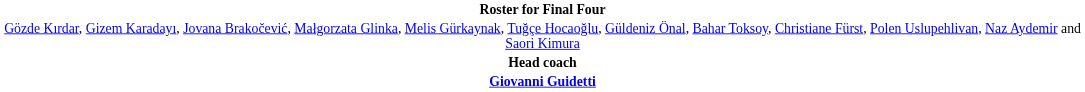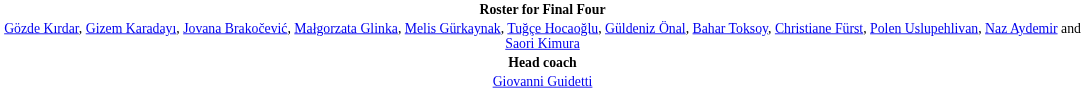(543, 81) bold -> (543, 81) normal
